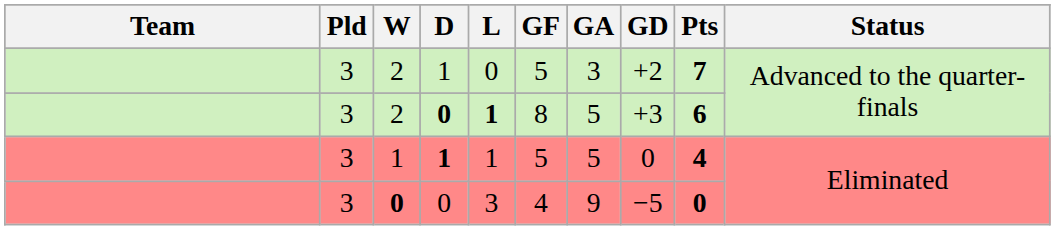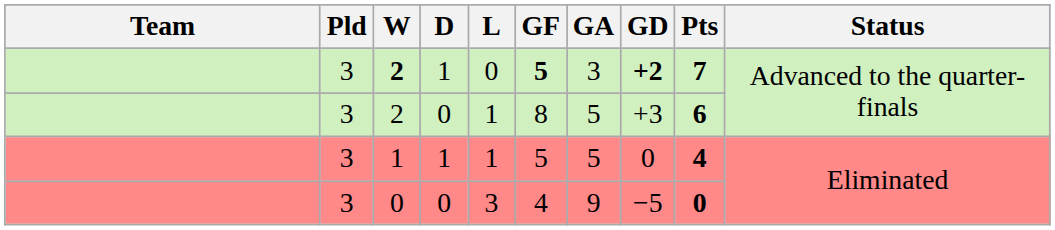(397, 70) normal -> (397, 70) bold
(541, 70) normal -> (541, 70) bold
(648, 70) normal -> (648, 70) bold
(444, 114) bold -> (444, 114) normal
(492, 114) bold -> (492, 114) normal
(444, 158) bold -> (444, 158) normal
(397, 202) bold -> (397, 202) normal
